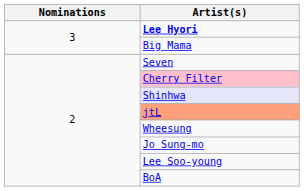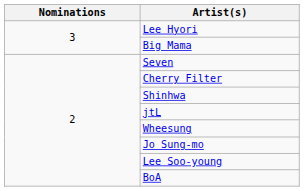(170, 29) bold -> (170, 29) normal
(182, 79) pink background -> (182, 79) no background
(164, 95) lavender background -> (164, 95) no background
(152, 112) lightsalmon background -> (152, 112) no background
